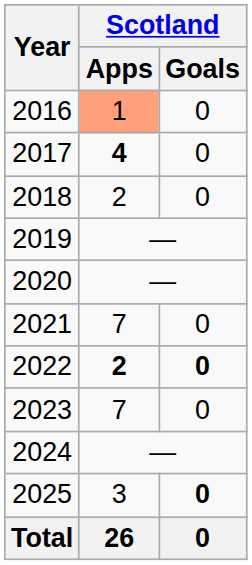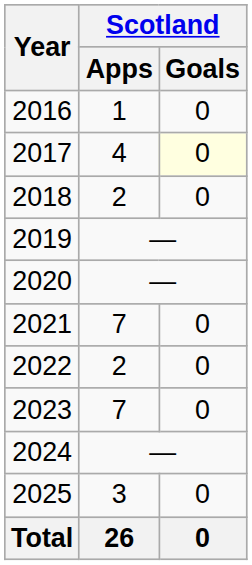(119, 111) lightsalmon background -> (119, 111) no background
(119, 153) bold -> (119, 153) normal
(203, 153) no background -> (203, 153) lightyellow background
(119, 366) bold -> (119, 366) normal
(203, 366) bold -> (203, 366) normal
(203, 494) bold -> (203, 494) normal
